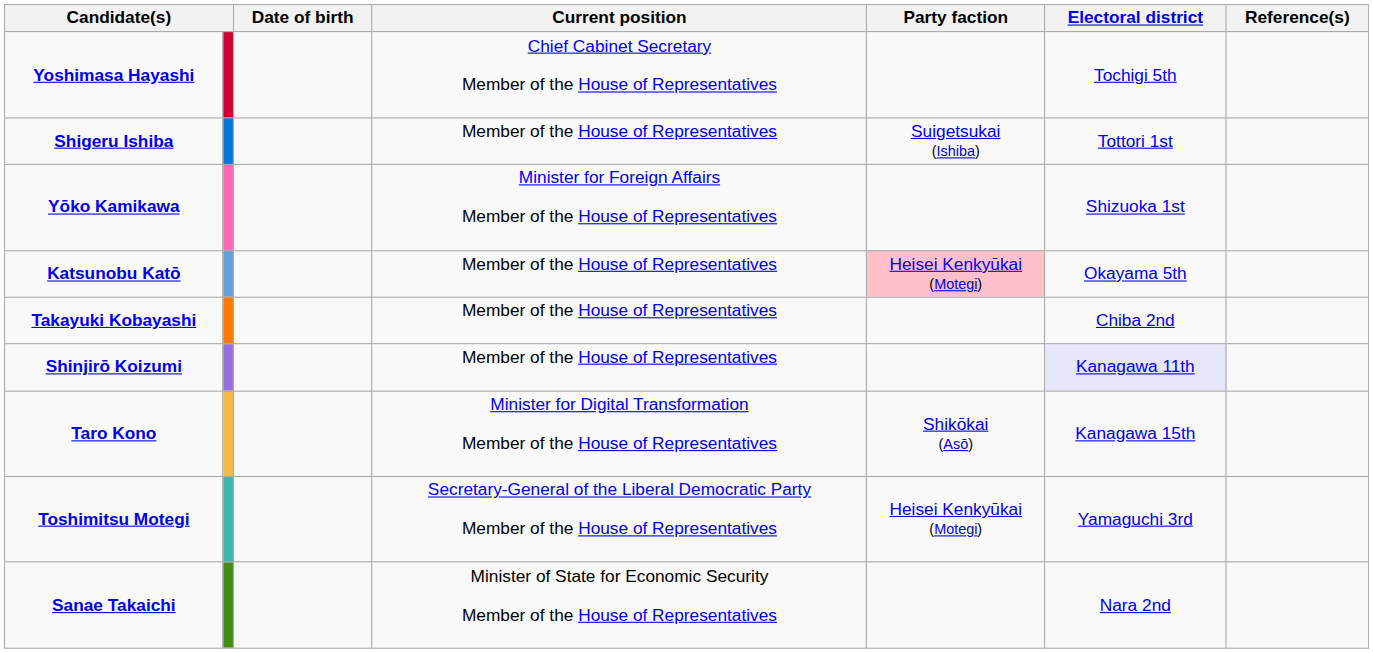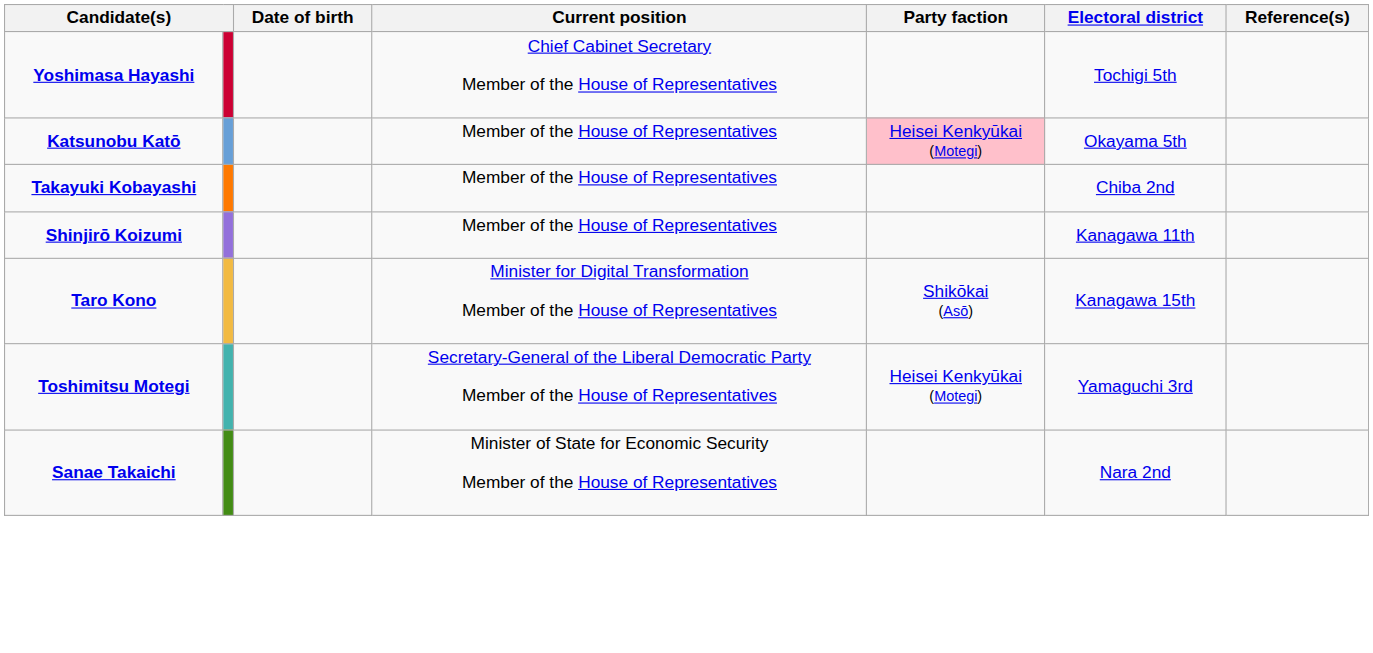- row: (114, 141)
- row: (114, 207)
(1135, 367) lavender background -> (1135, 234) no background
